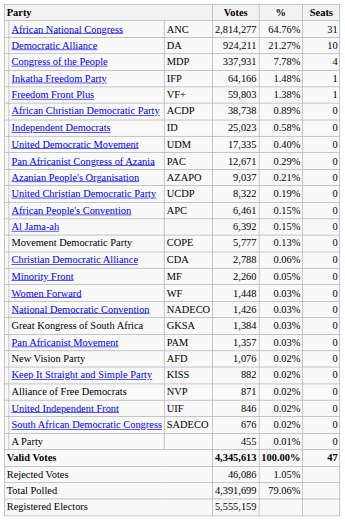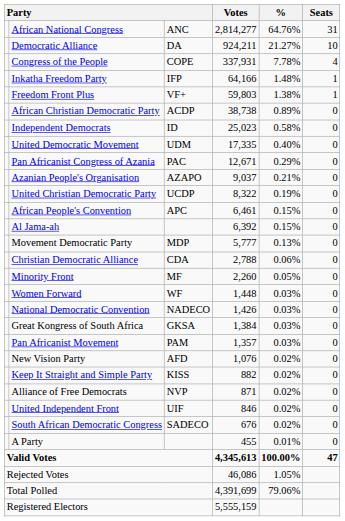(178, 62) MDP -> (180, 62) COPE
(180, 243) COPE -> (178, 243) MDP
